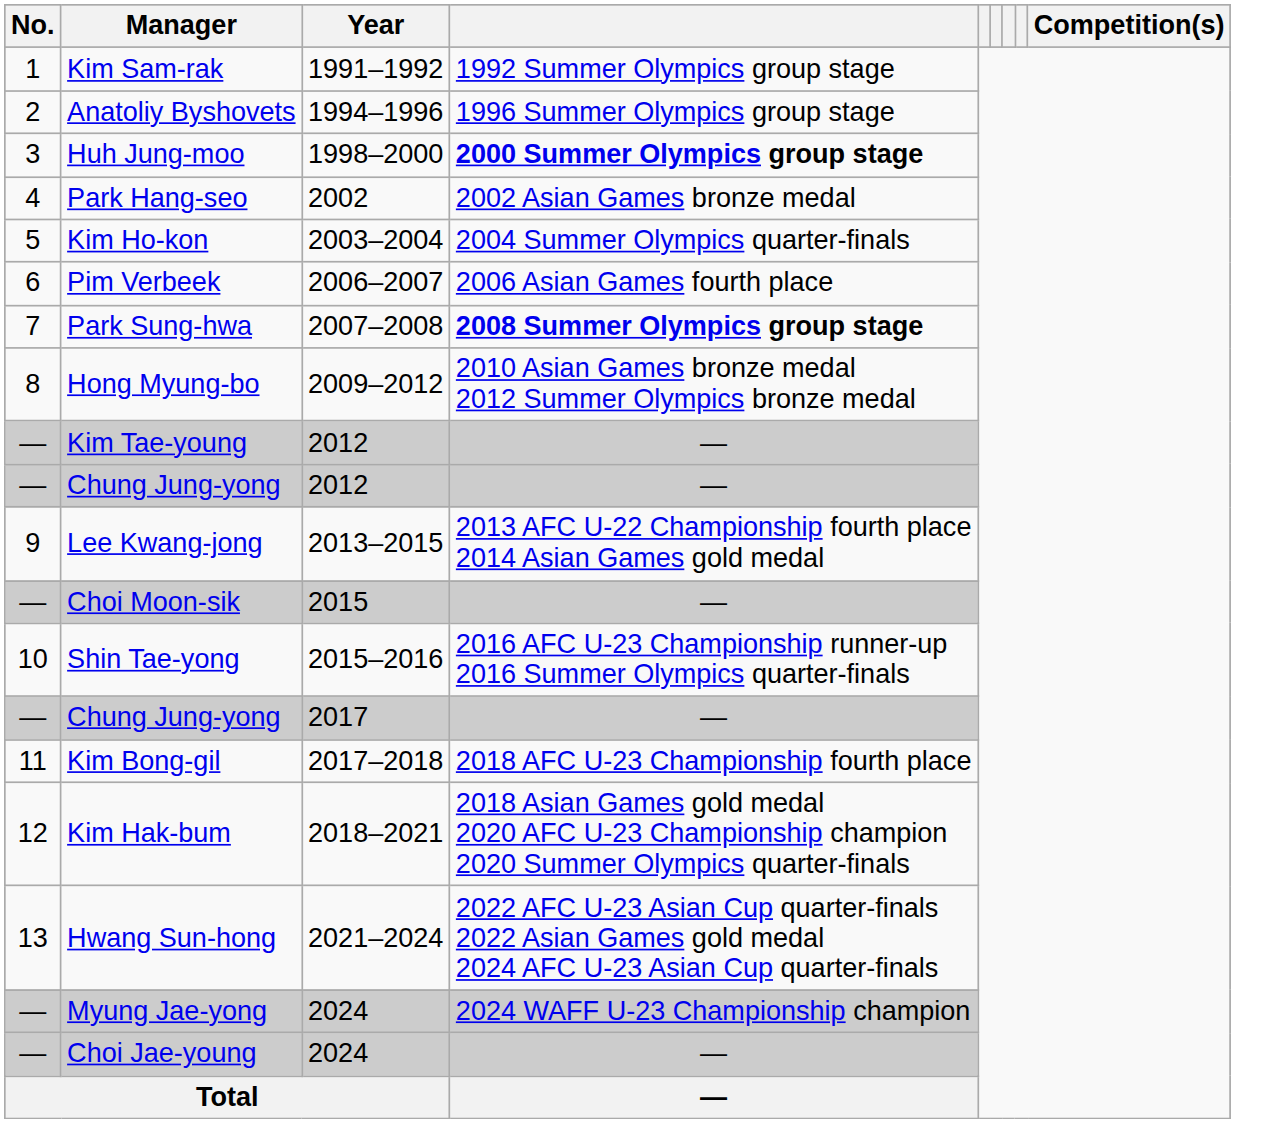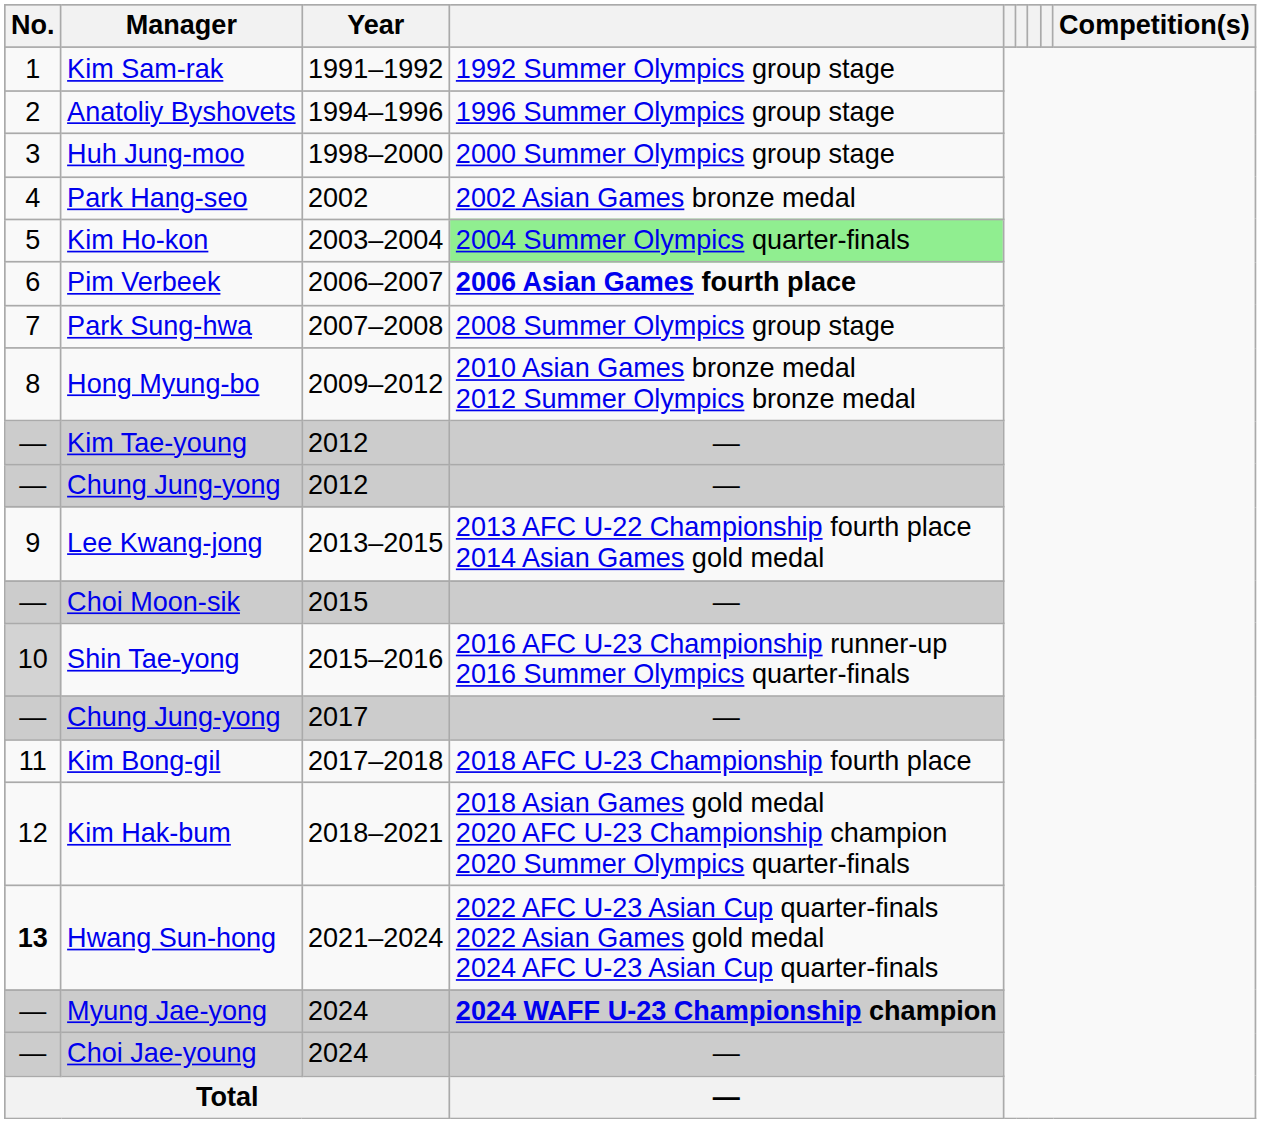(690, 154) bold -> (675, 154) normal
(683, 240) no background -> (683, 240) lightgreen background
(645, 283) normal -> (656, 283) bold
(690, 326) bold -> (675, 326) normal
(33, 659) no background -> (33, 659) lightgrey background
(33, 937) normal -> (33, 937) bold
(713, 1010) normal -> (726, 1010) bold
